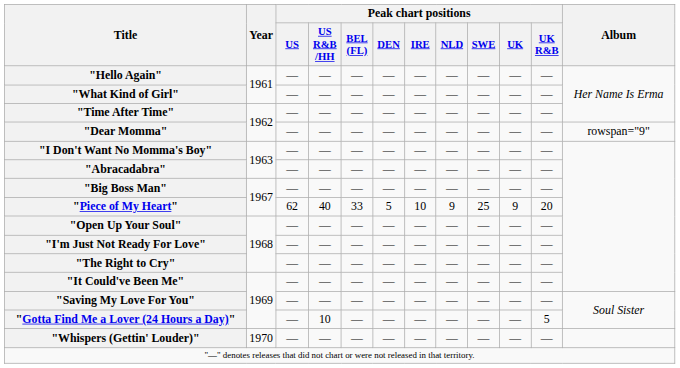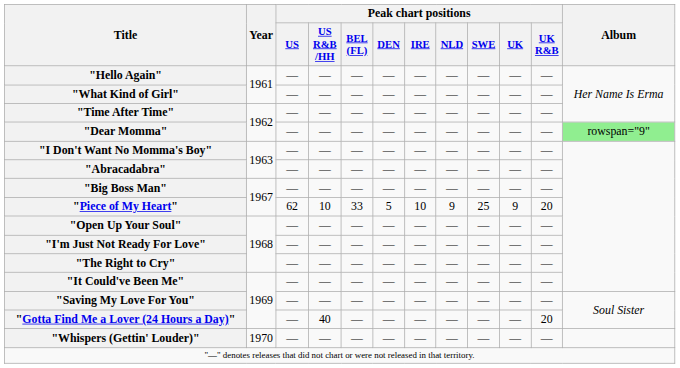(619, 131) no background -> (619, 131) lightgreen background
(325, 206) 40 -> (325, 206) 10
(325, 319) 10 -> (325, 319) 40
(547, 319) 5 -> (547, 319) 20
